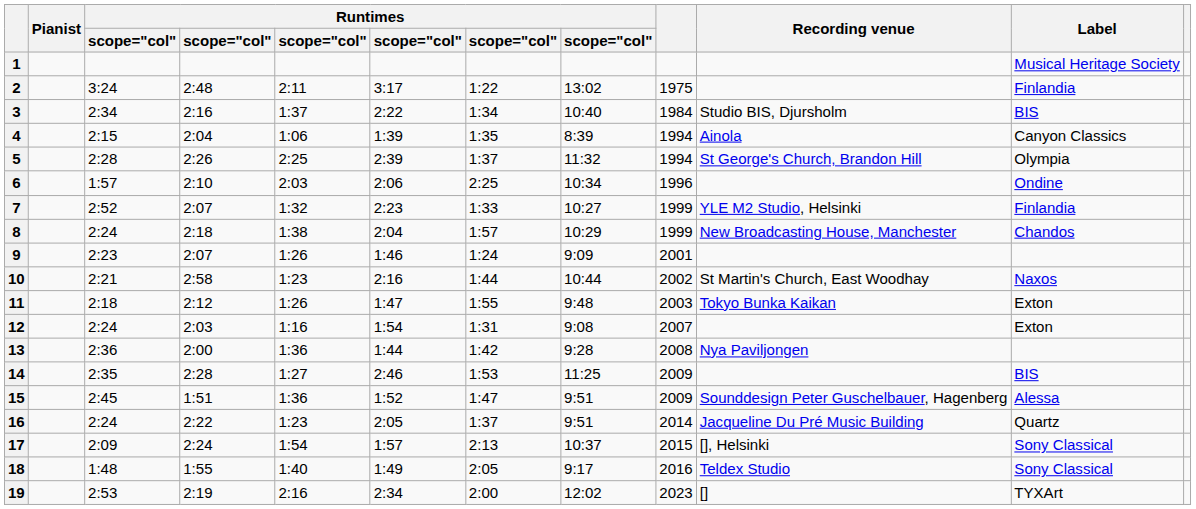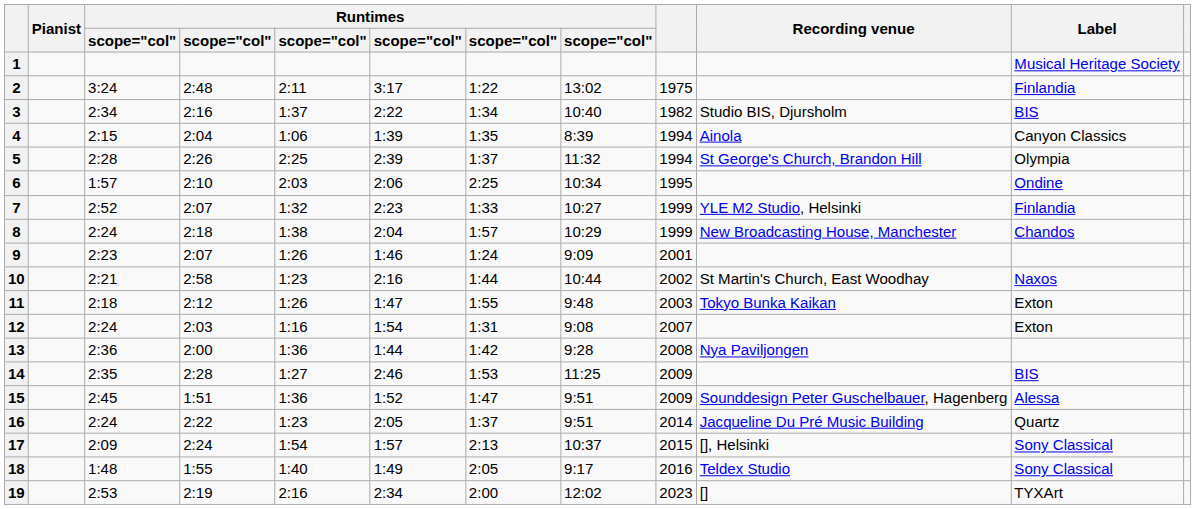(676, 112) 1984 -> (676, 112) 1982
(676, 183) 1996 -> (676, 183) 1995
